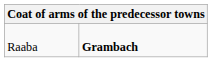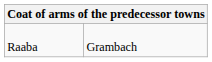(110, 47) bold -> (112, 47) normal
